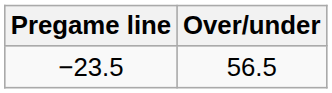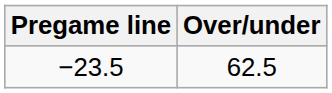(252, 66) 56.5 -> (252, 66) 62.5
